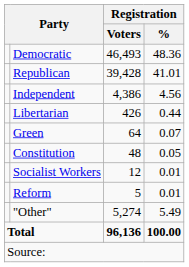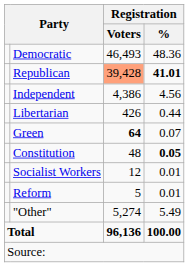(124, 73) no background -> (124, 73) lightsalmon background
(167, 73) normal -> (167, 73) bold
(135, 133) normal -> (135, 133) bold
(170, 152) normal -> (170, 152) bold
